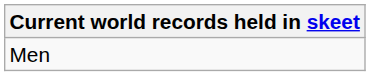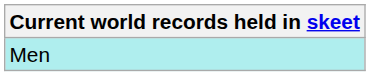(30, 54) no background -> (30, 54) paleturquoise background
